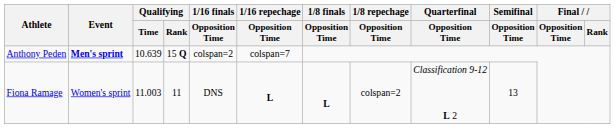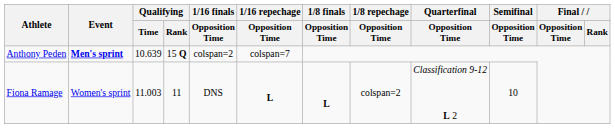(513, 93) 13 -> (513, 93) 10
